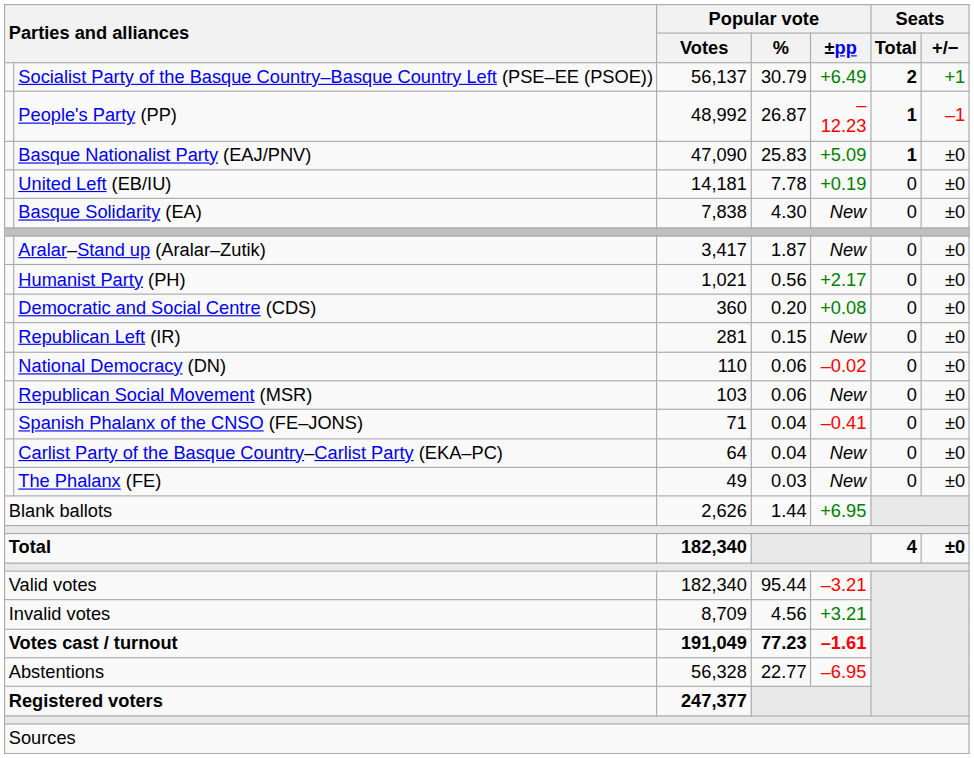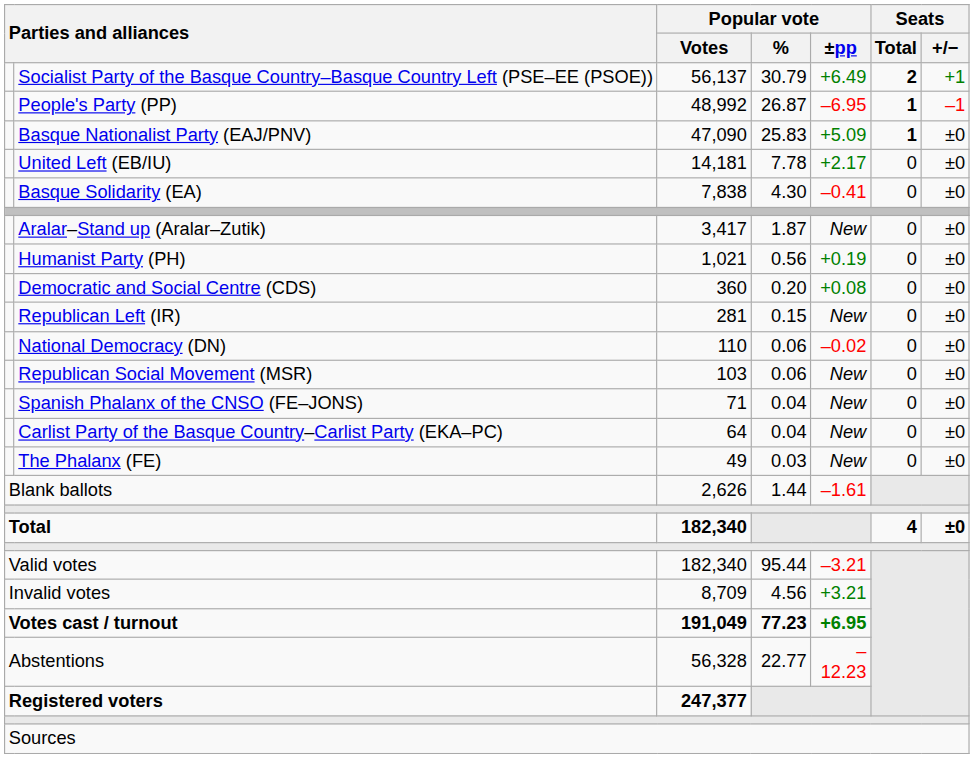(843, 116) –12.23 -> (843, 105) –6.95
(843, 184) +0.19 -> (843, 163) +2.17
(848, 213) New -> (843, 192) –0.41
(843, 279) +2.17 -> (843, 258) +0.19
(843, 423) –0.41 -> (848, 403) New
(843, 510) +6.95 -> (843, 490) –1.61
(843, 643) –1.61 -> (843, 622) +6.95
(843, 672) –6.95 -> (843, 661) –12.23
